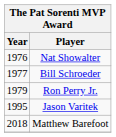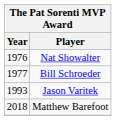- row: (70, 90)
(17, 107) 1995 -> (17, 90) 1993
